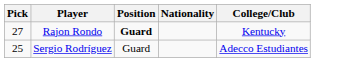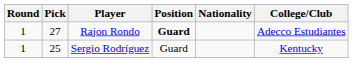+ column: (23, 13)
(264, 31) Kentucky -> (301, 31) Adecco Estudiantes
(264, 48) Adecco Estudiantes -> (301, 48) Kentucky
